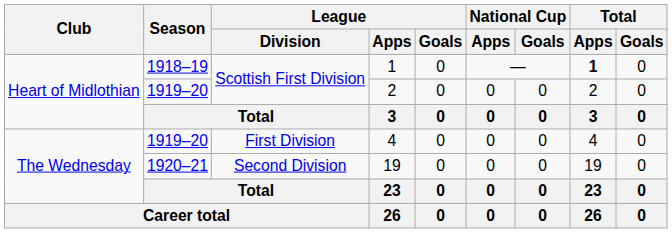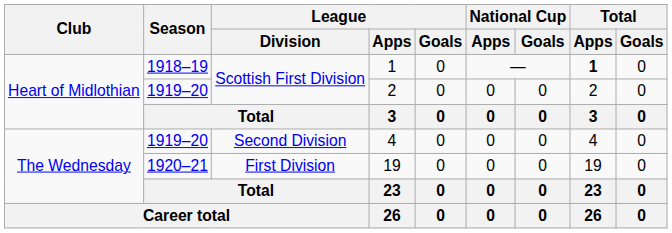(290, 141) First Division -> (290, 141) Second Division
(290, 166) Second Division -> (290, 166) First Division
